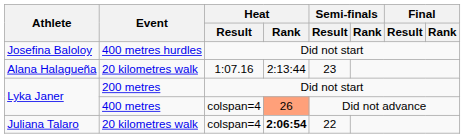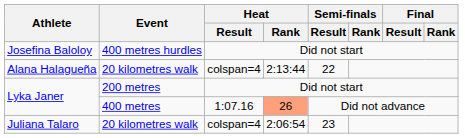(234, 69) 1:07.16 -> (234, 69) colspan=4
(330, 69) 23 -> (328, 69) 22
(234, 106) colspan=4 -> (234, 106) 1:07.16
(286, 125) bold -> (286, 125) normal
(330, 125) 22 -> (328, 125) 23
